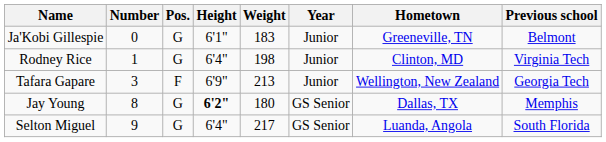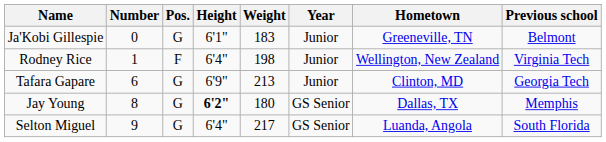(178, 59) G -> (178, 59) F
(428, 59) Clinton, MD -> (428, 59) Wellington, New Zealand
(134, 81) 3 -> (134, 81) 6
(178, 81) F -> (178, 81) G
(428, 81) Wellington, New Zealand -> (428, 81) Clinton, MD
